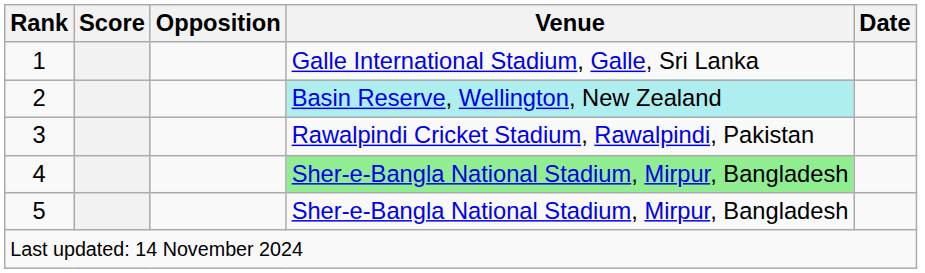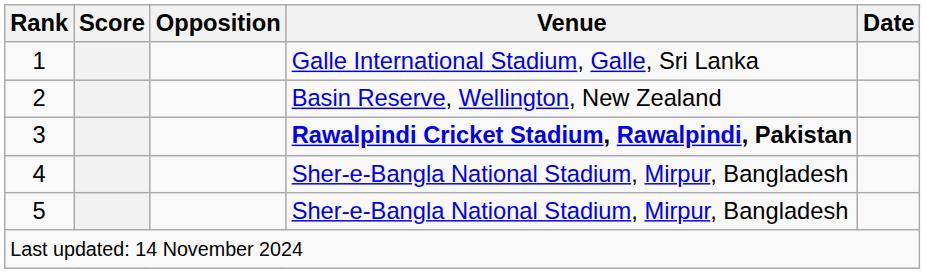(507, 98) paleturquoise background -> (507, 98) no background
(553, 135) normal -> (572, 135) bold
(570, 173) lightgreen background -> (570, 173) no background
